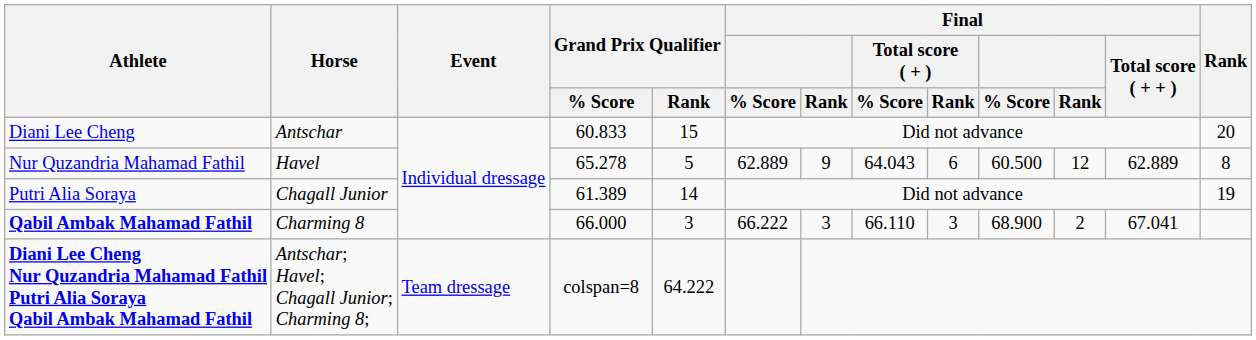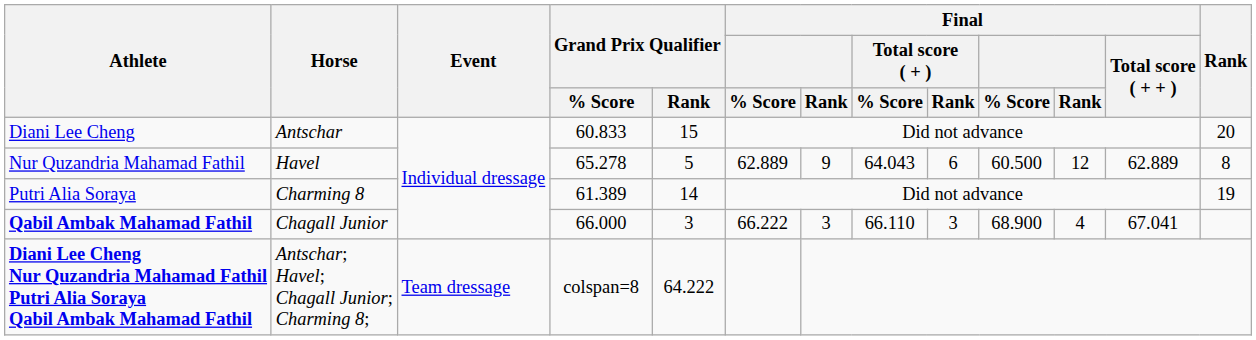(332, 193) Chagall Junior -> (320, 193) Charming 8
(320, 224) Charming 8 -> (332, 224) Chagall Junior
(1080, 224) 2 -> (1080, 224) 4
